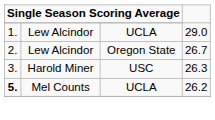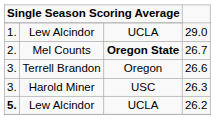(61, 50) Lew Alcindor -> (62, 50) Mel Counts
(141, 50) normal -> (143, 50) bold
+ row: (196, 68)
(61, 87) Mel Counts -> (62, 105) Lew Alcindor
